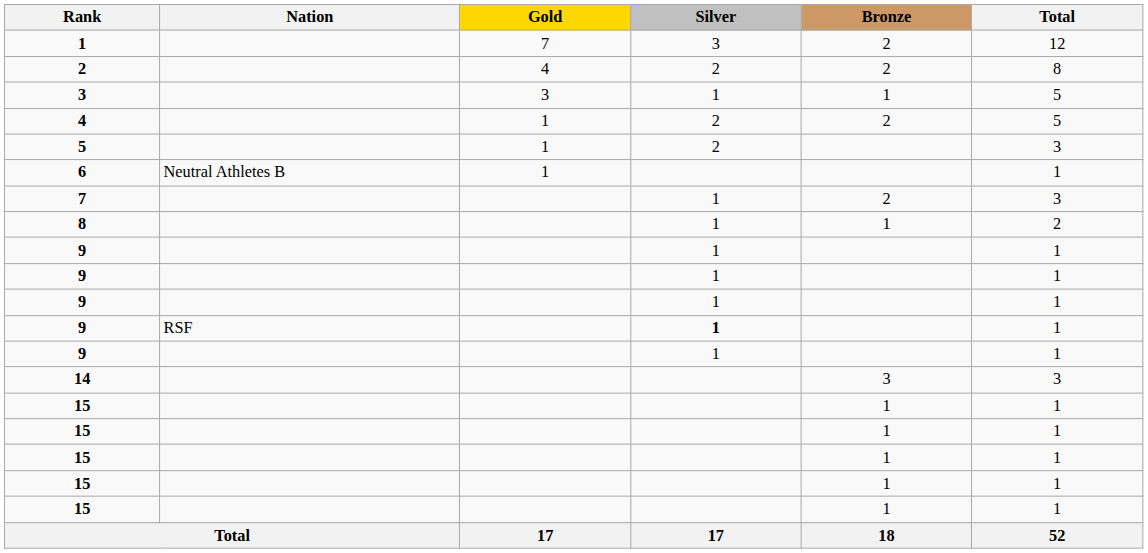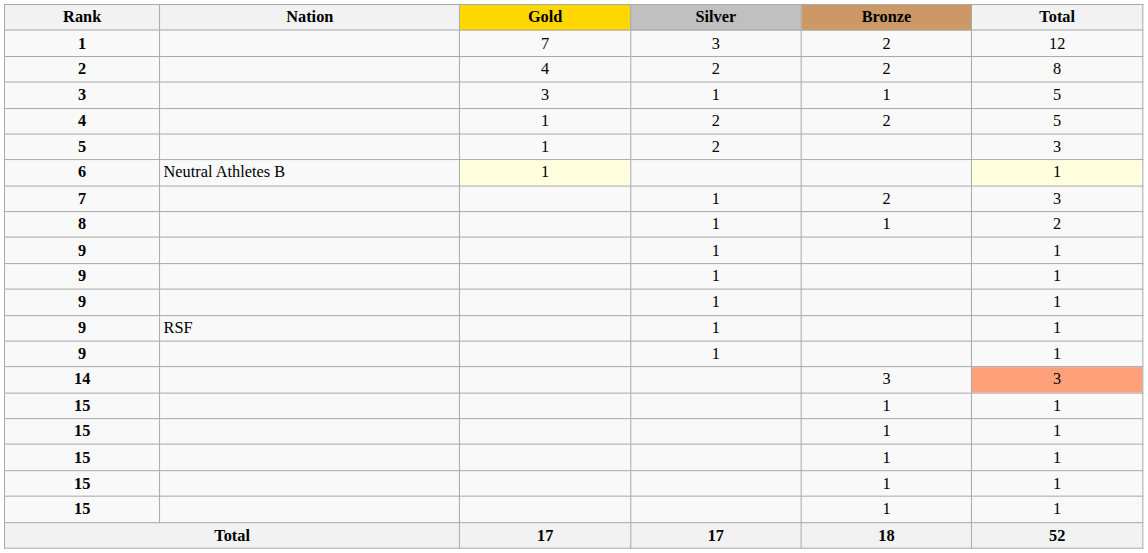(545, 172) no background -> (545, 172) lightyellow background
(1057, 172) no background -> (1057, 172) lightyellow background
(716, 328) bold -> (716, 328) normal
(1057, 379) no background -> (1057, 379) lightsalmon background
